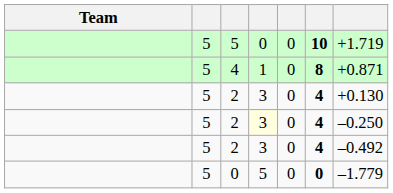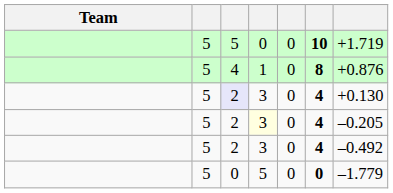(360, 69) +0.871 -> (360, 69) +0.876
(235, 95) no background -> (235, 95) lavender background
(360, 122) –0.250 -> (360, 122) –0.205
